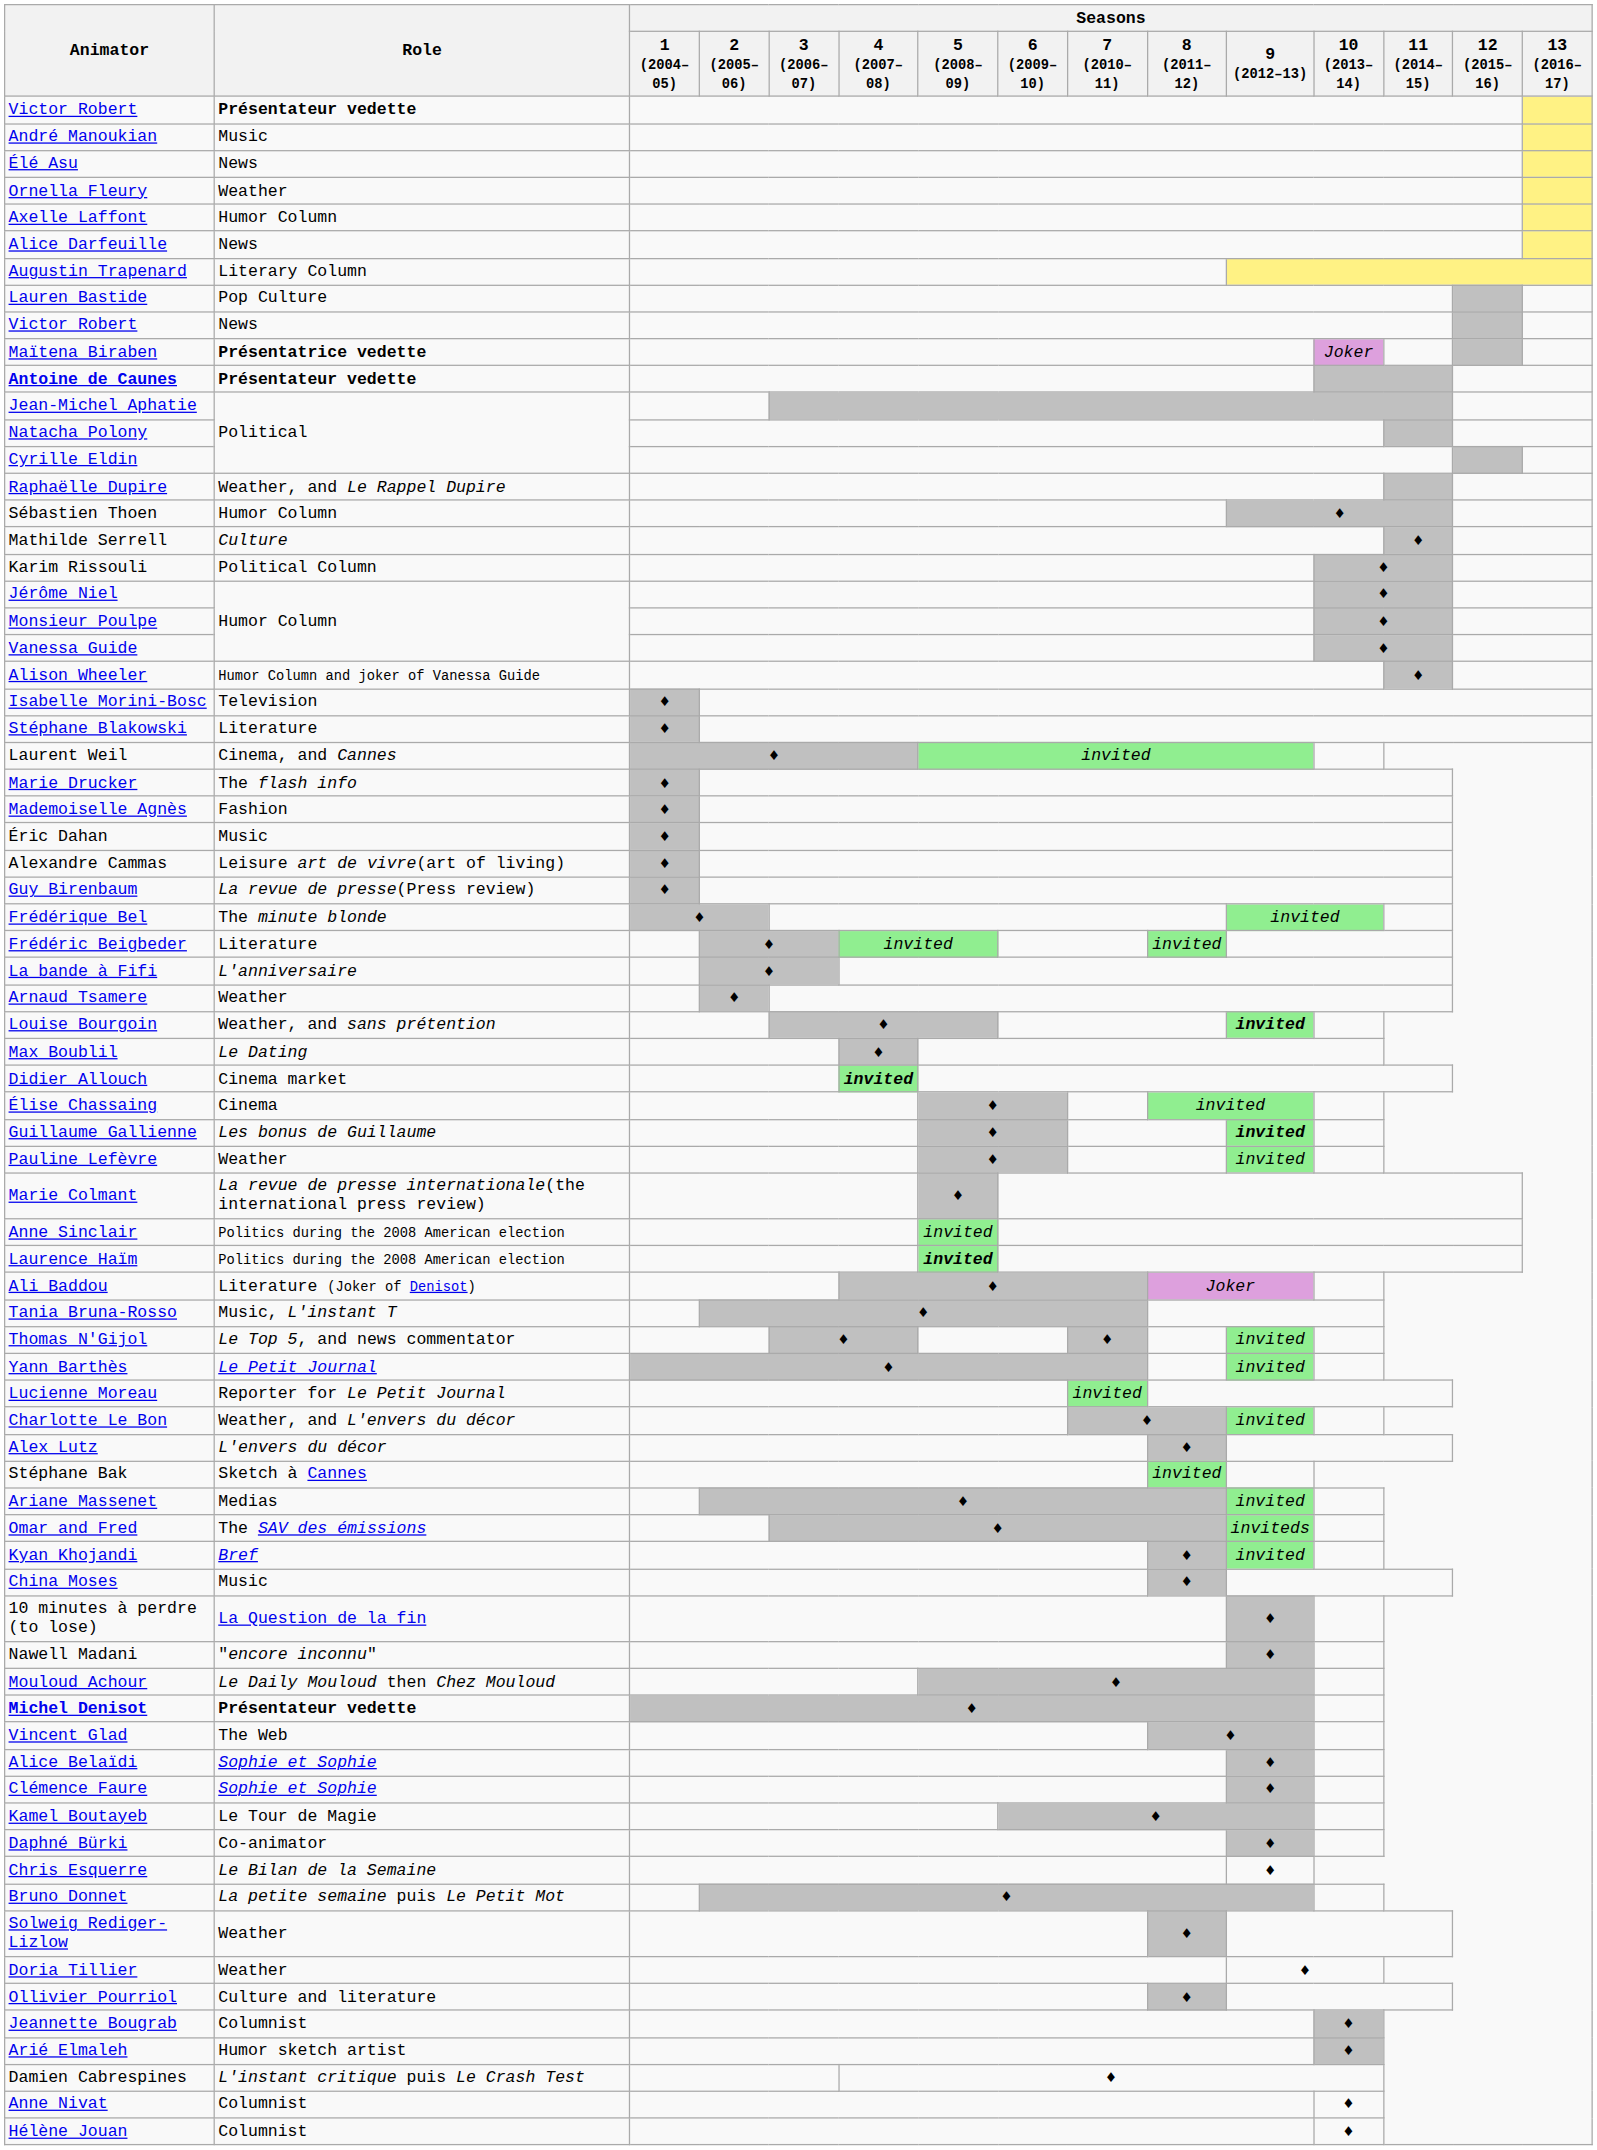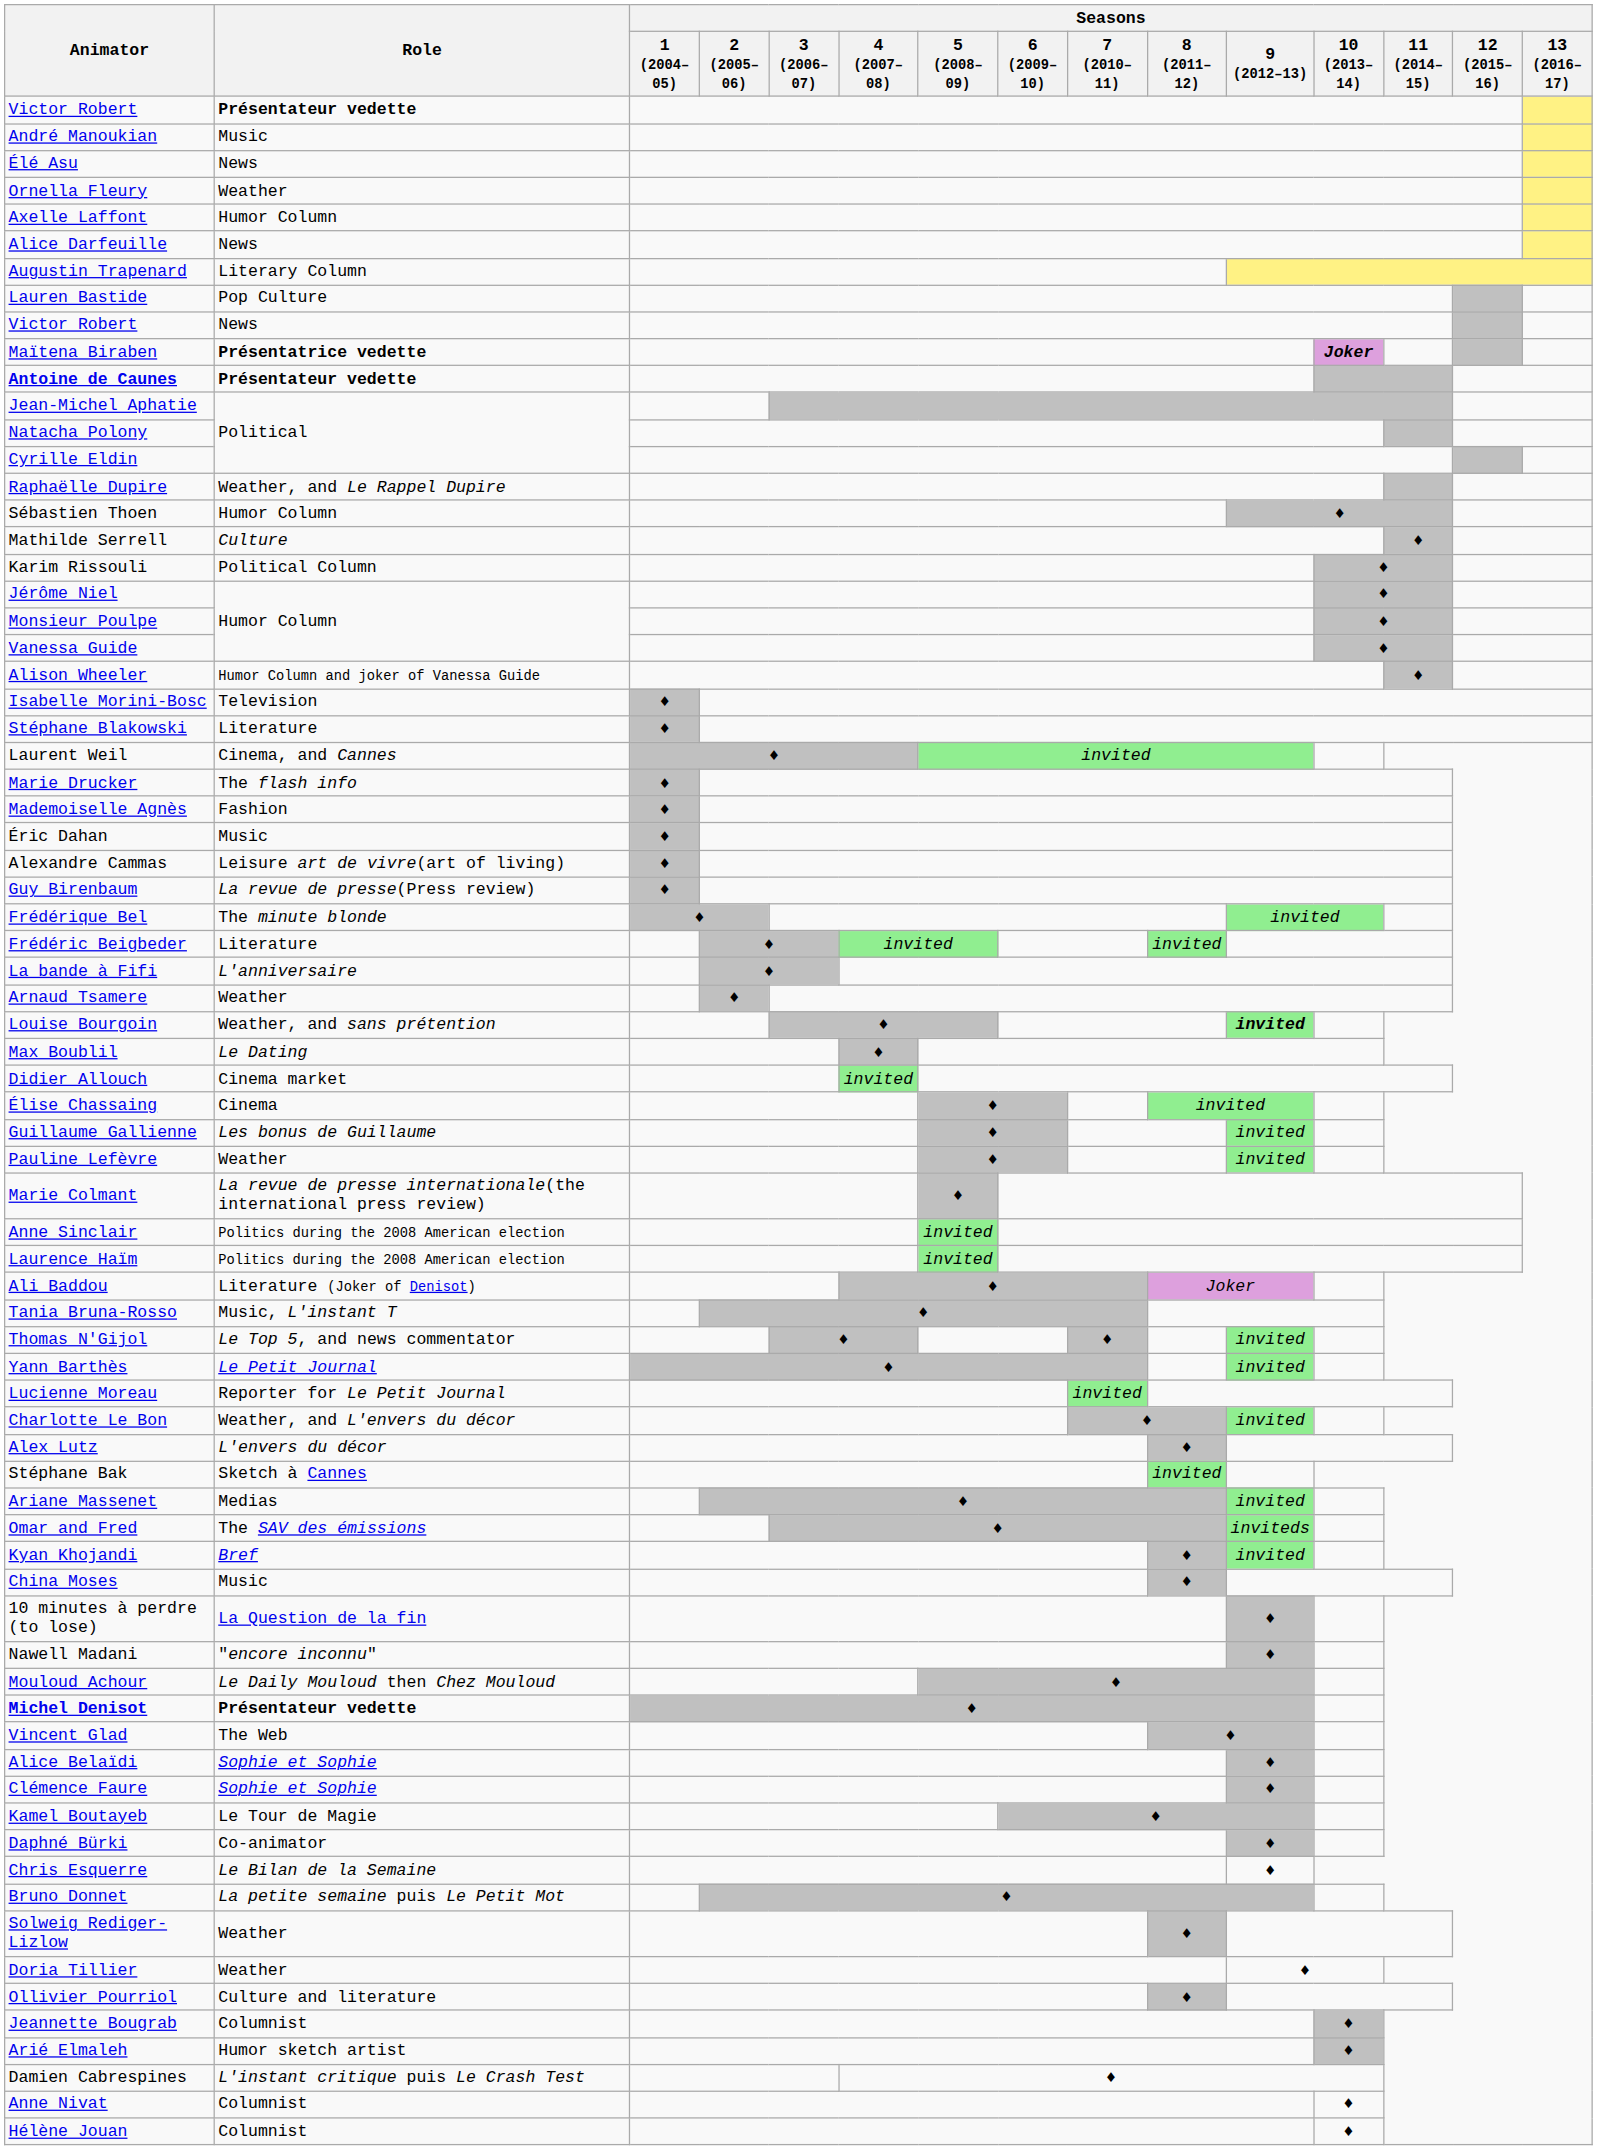(1349, 352) normal -> (1349, 352) bold
(878, 1079) bold -> (878, 1079) normal
(1270, 1133) bold -> (1270, 1133) normal
(958, 1259) bold -> (958, 1259) normal
